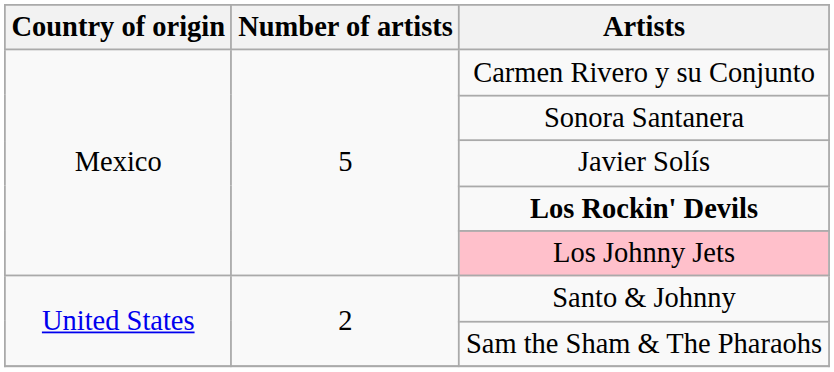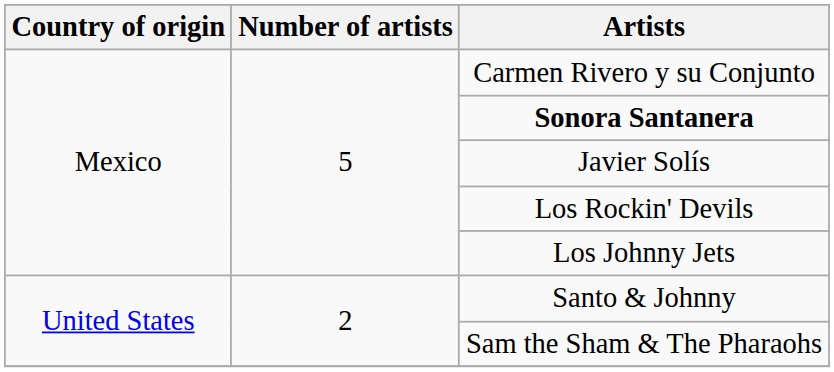(644, 117) normal -> (644, 117) bold
(644, 207) bold -> (644, 207) normal
(644, 252) pink background -> (644, 252) no background
